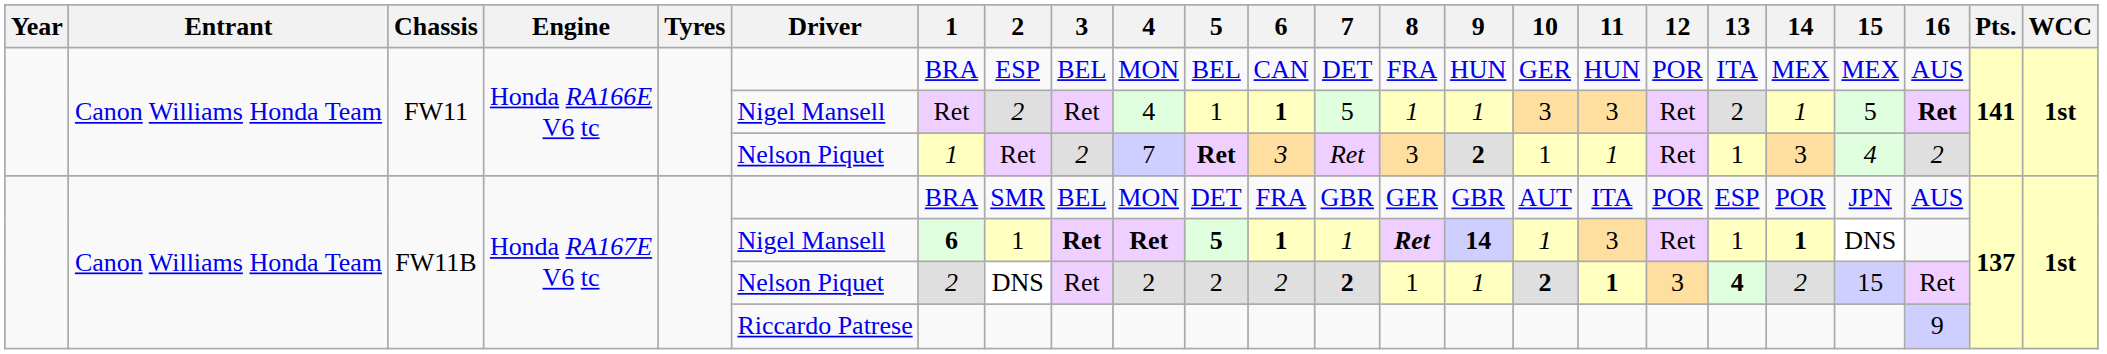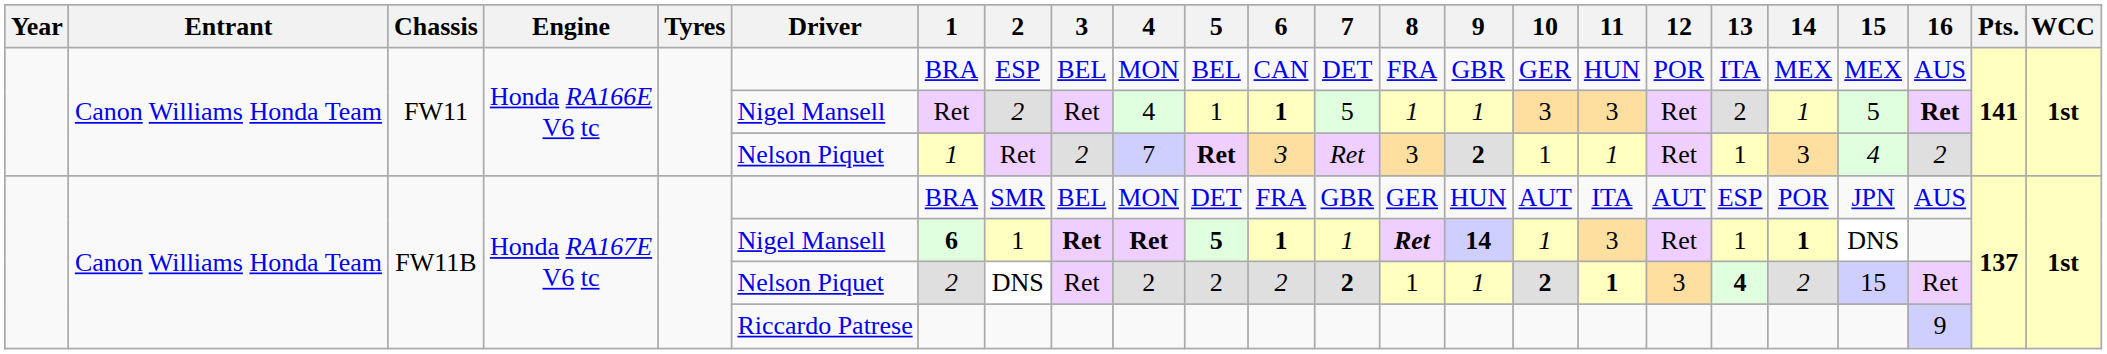(1478, 68) HUN -> (1478, 68) GBR
(1478, 197) GBR -> (1478, 197) HUN
(1677, 197) POR -> (1679, 197) AUT
